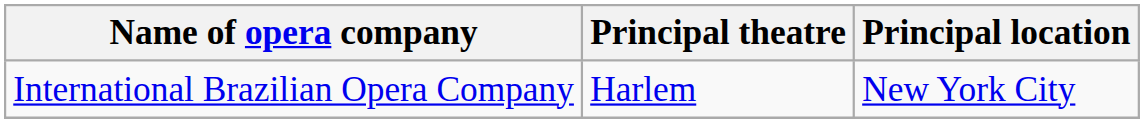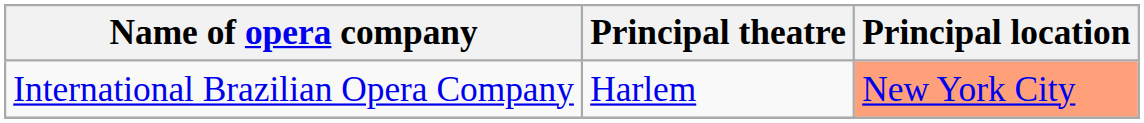(969, 88) no background -> (969, 88) lightsalmon background
